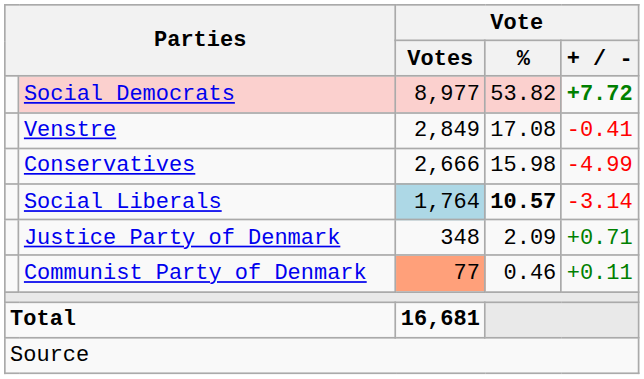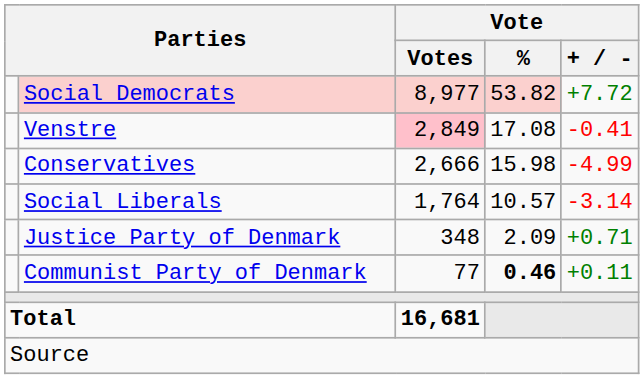(600, 94) bold -> (600, 94) normal
(447, 130) no background -> (447, 130) pink background
(447, 202) lightblue background -> (447, 202) no background
(523, 202) bold -> (523, 202) normal
(467, 273) lightsalmon background -> (467, 273) no background
(530, 273) normal -> (530, 273) bold
